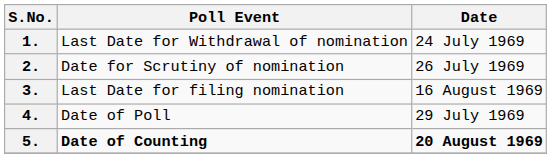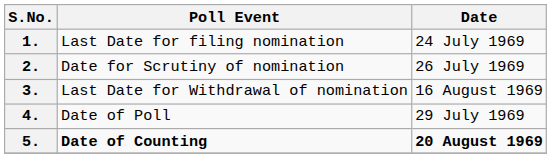(235, 42) Last Date for Withdrawal of nomination -> (203, 42) Last Date for filing nomination
(203, 91) Last Date for filing nomination -> (235, 91) Last Date for Withdrawal of nomination
